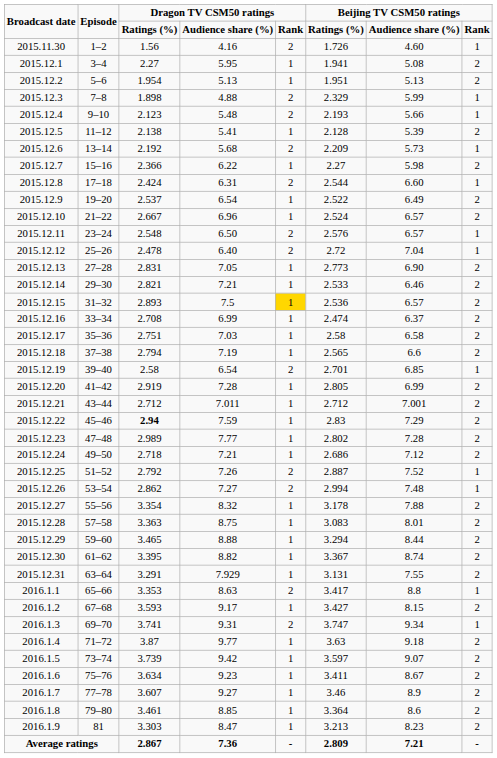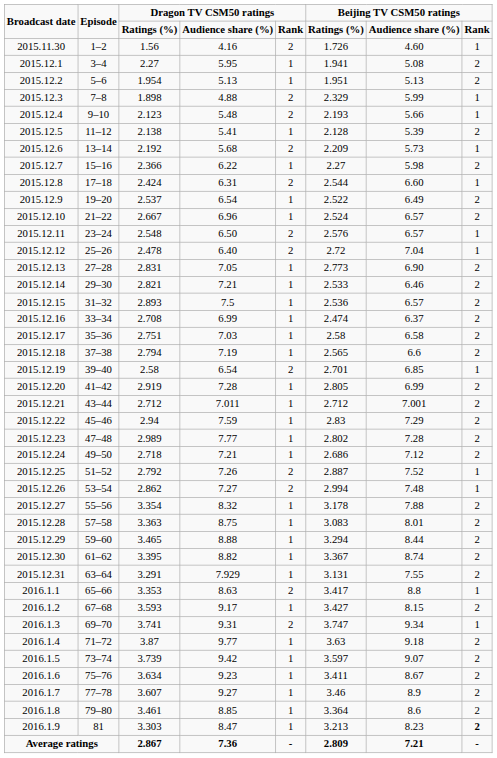(291, 302) gold background -> (291, 302) no background
(149, 421) bold -> (149, 421) normal
(477, 727) normal -> (477, 727) bold
